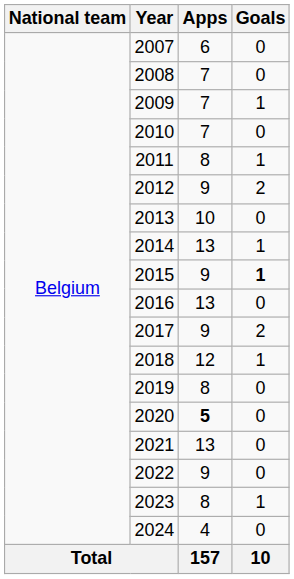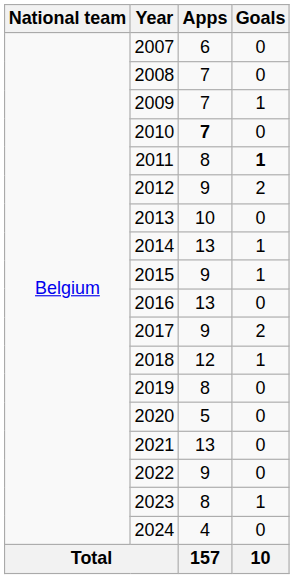(205, 132) normal -> (205, 132) bold
(261, 160) normal -> (261, 160) bold
(261, 274) bold -> (261, 274) normal
(205, 416) bold -> (205, 416) normal
